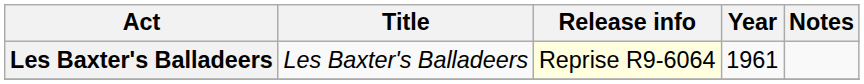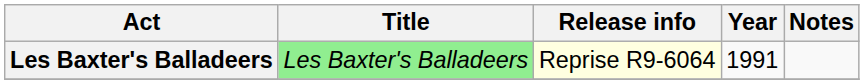(406, 60) no background -> (406, 60) lightgreen background
(752, 60) 1961 -> (752, 60) 1991
